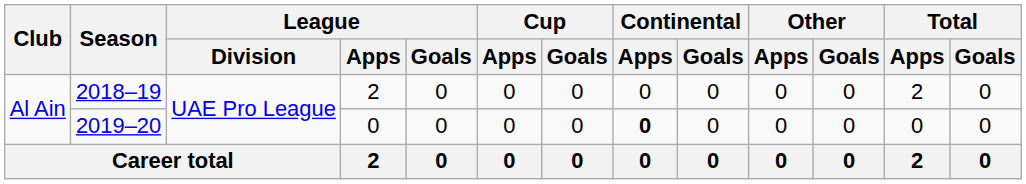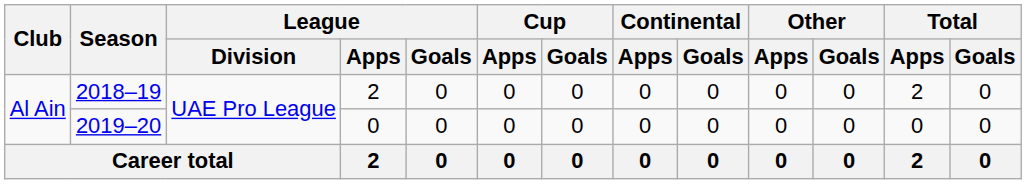(645, 126) bold -> (645, 126) normal
